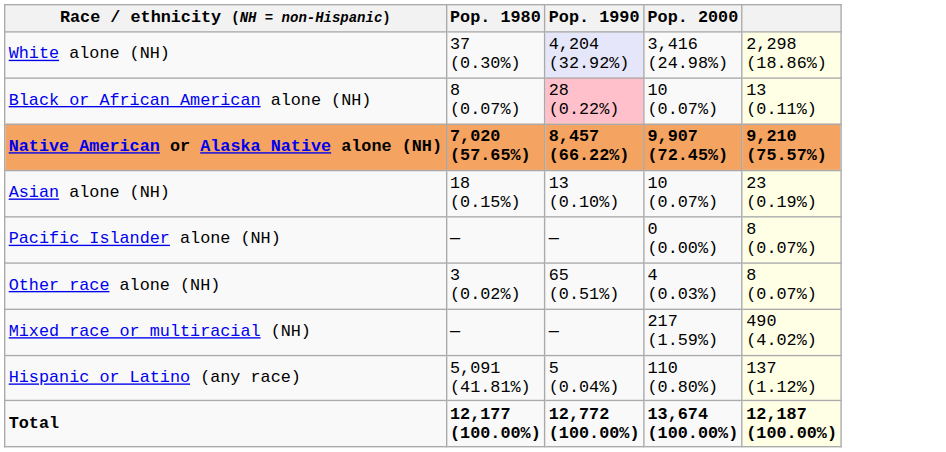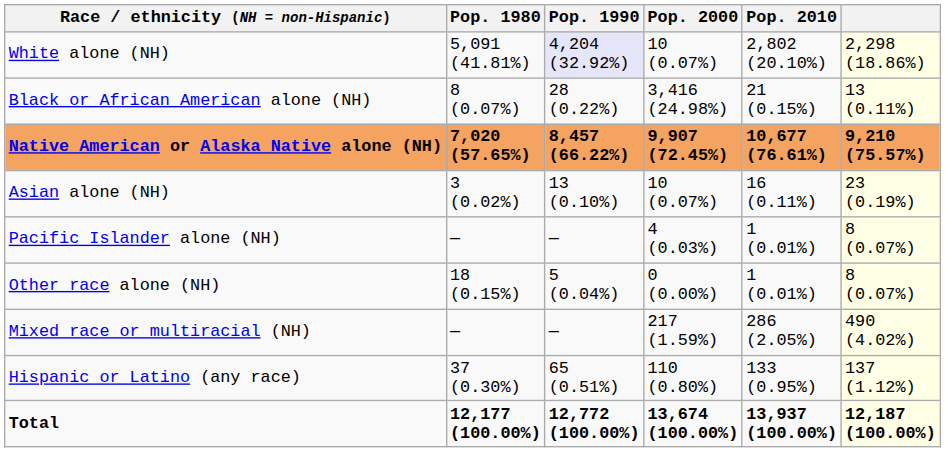+ column: (792, 19)
(485, 55) 37 (0.30%) -> (490, 55) 5,091 (41.81%)
(688, 55) 3,416 (24.98%) -> (683, 55) 10 (0.07%)
(584, 101) pink background -> (584, 101) no background
(683, 101) 10 (0.07%) -> (688, 101) 3,416 (24.98%)
(485, 194) 18 (0.15%) -> (485, 194) 3 (0.02%)
(683, 240) 0 (0.00%) -> (683, 240) 4 (0.03%)
(485, 286) 3 (0.02%) -> (485, 286) 18 (0.15%)
(584, 286) 65 (0.51%) -> (584, 286) 5 (0.04%)
(683, 286) 4 (0.03%) -> (683, 286) 0 (0.00%)
(490, 378) 5,091 (41.81%) -> (485, 378) 37 (0.30%)
(584, 378) 5 (0.04%) -> (584, 378) 65 (0.51%)
